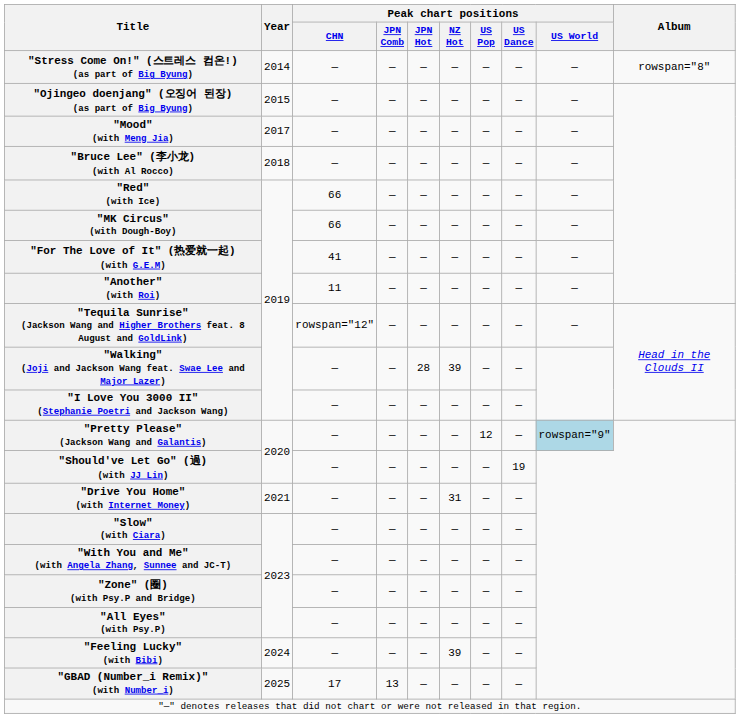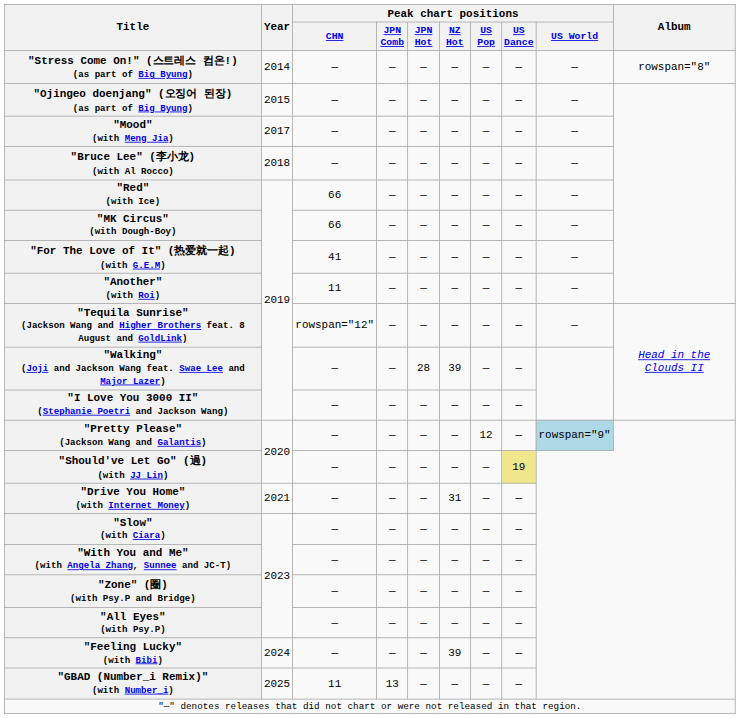(519, 467) no background -> (519, 467) khaki background
(335, 684) 17 -> (335, 684) 11
